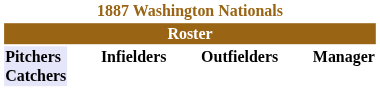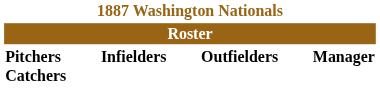(36, 66) lavender background -> (36, 66) no background
